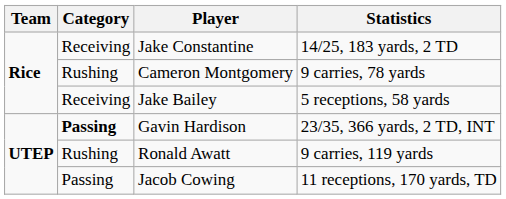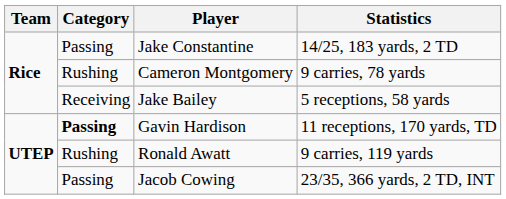(96, 45) Receiving -> (87, 45) Passing
(398, 126) 23/35, 366 yards, 2 TD, INT -> (399, 126) 11 receptions, 170 yards, TD
(399, 180) 11 receptions, 170 yards, TD -> (398, 180) 23/35, 366 yards, 2 TD, INT
